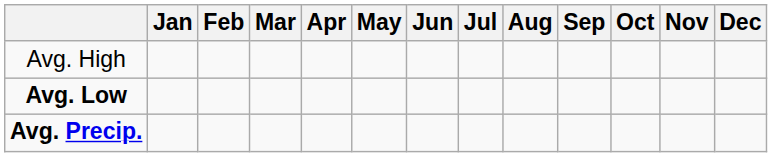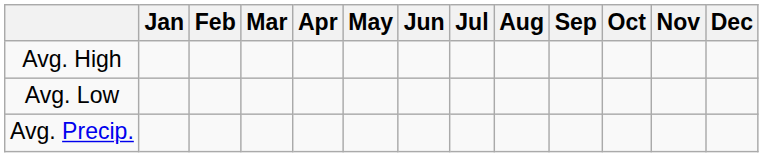(76, 95) bold -> (72, 95) normal
(76, 132) bold -> (72, 132) normal
